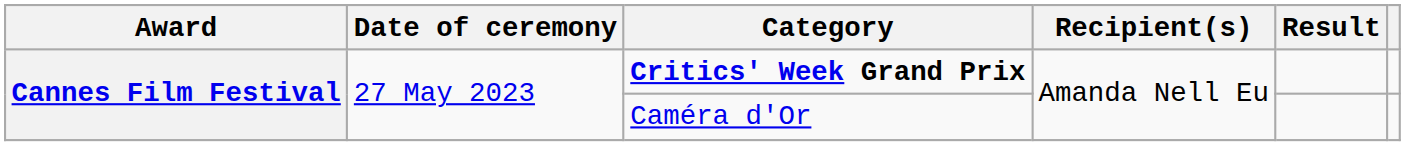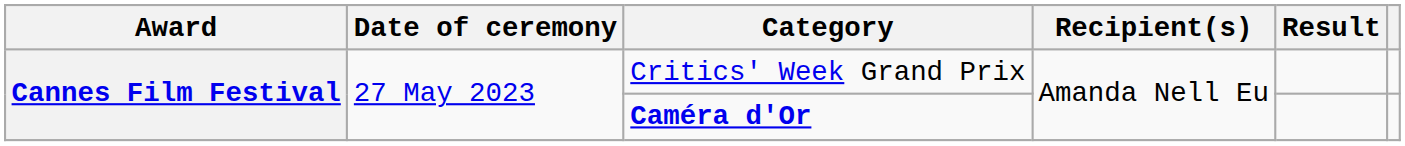(828, 72) bold -> (828, 72) normal
(721, 117) normal -> (721, 117) bold
